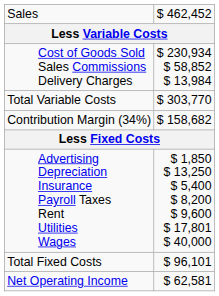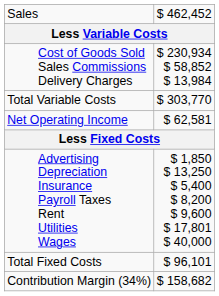rows swapped: (79, 120) <-> (67, 281)
